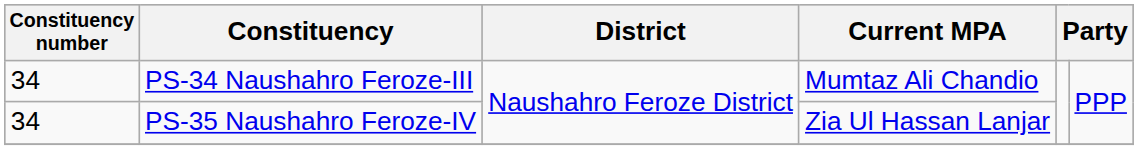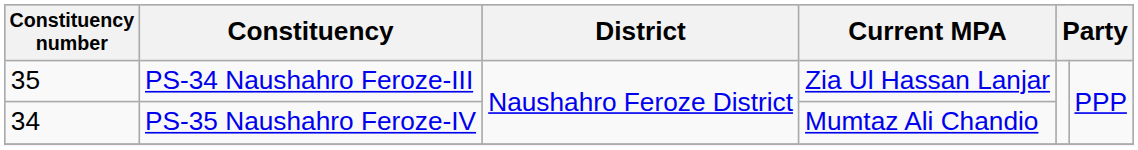(25, 80) 34 -> (25, 80) 35
(922, 80) Mumtaz Ali Chandio -> (928, 80) Zia Ul Hassan Lanjar
(928, 122) Zia Ul Hassan Lanjar -> (922, 122) Mumtaz Ali Chandio
